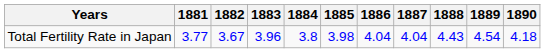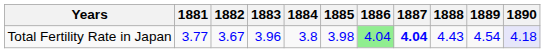(378, 36) no background -> (378, 36) lightgreen background
(414, 36) normal -> (414, 36) bold
(524, 36) no background -> (524, 36) lavender background
